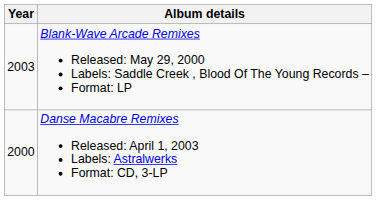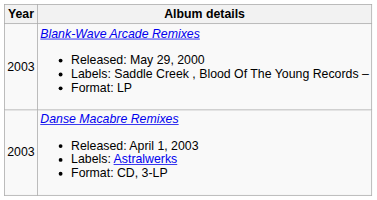(21, 152) 2000 -> (21, 152) 2003
